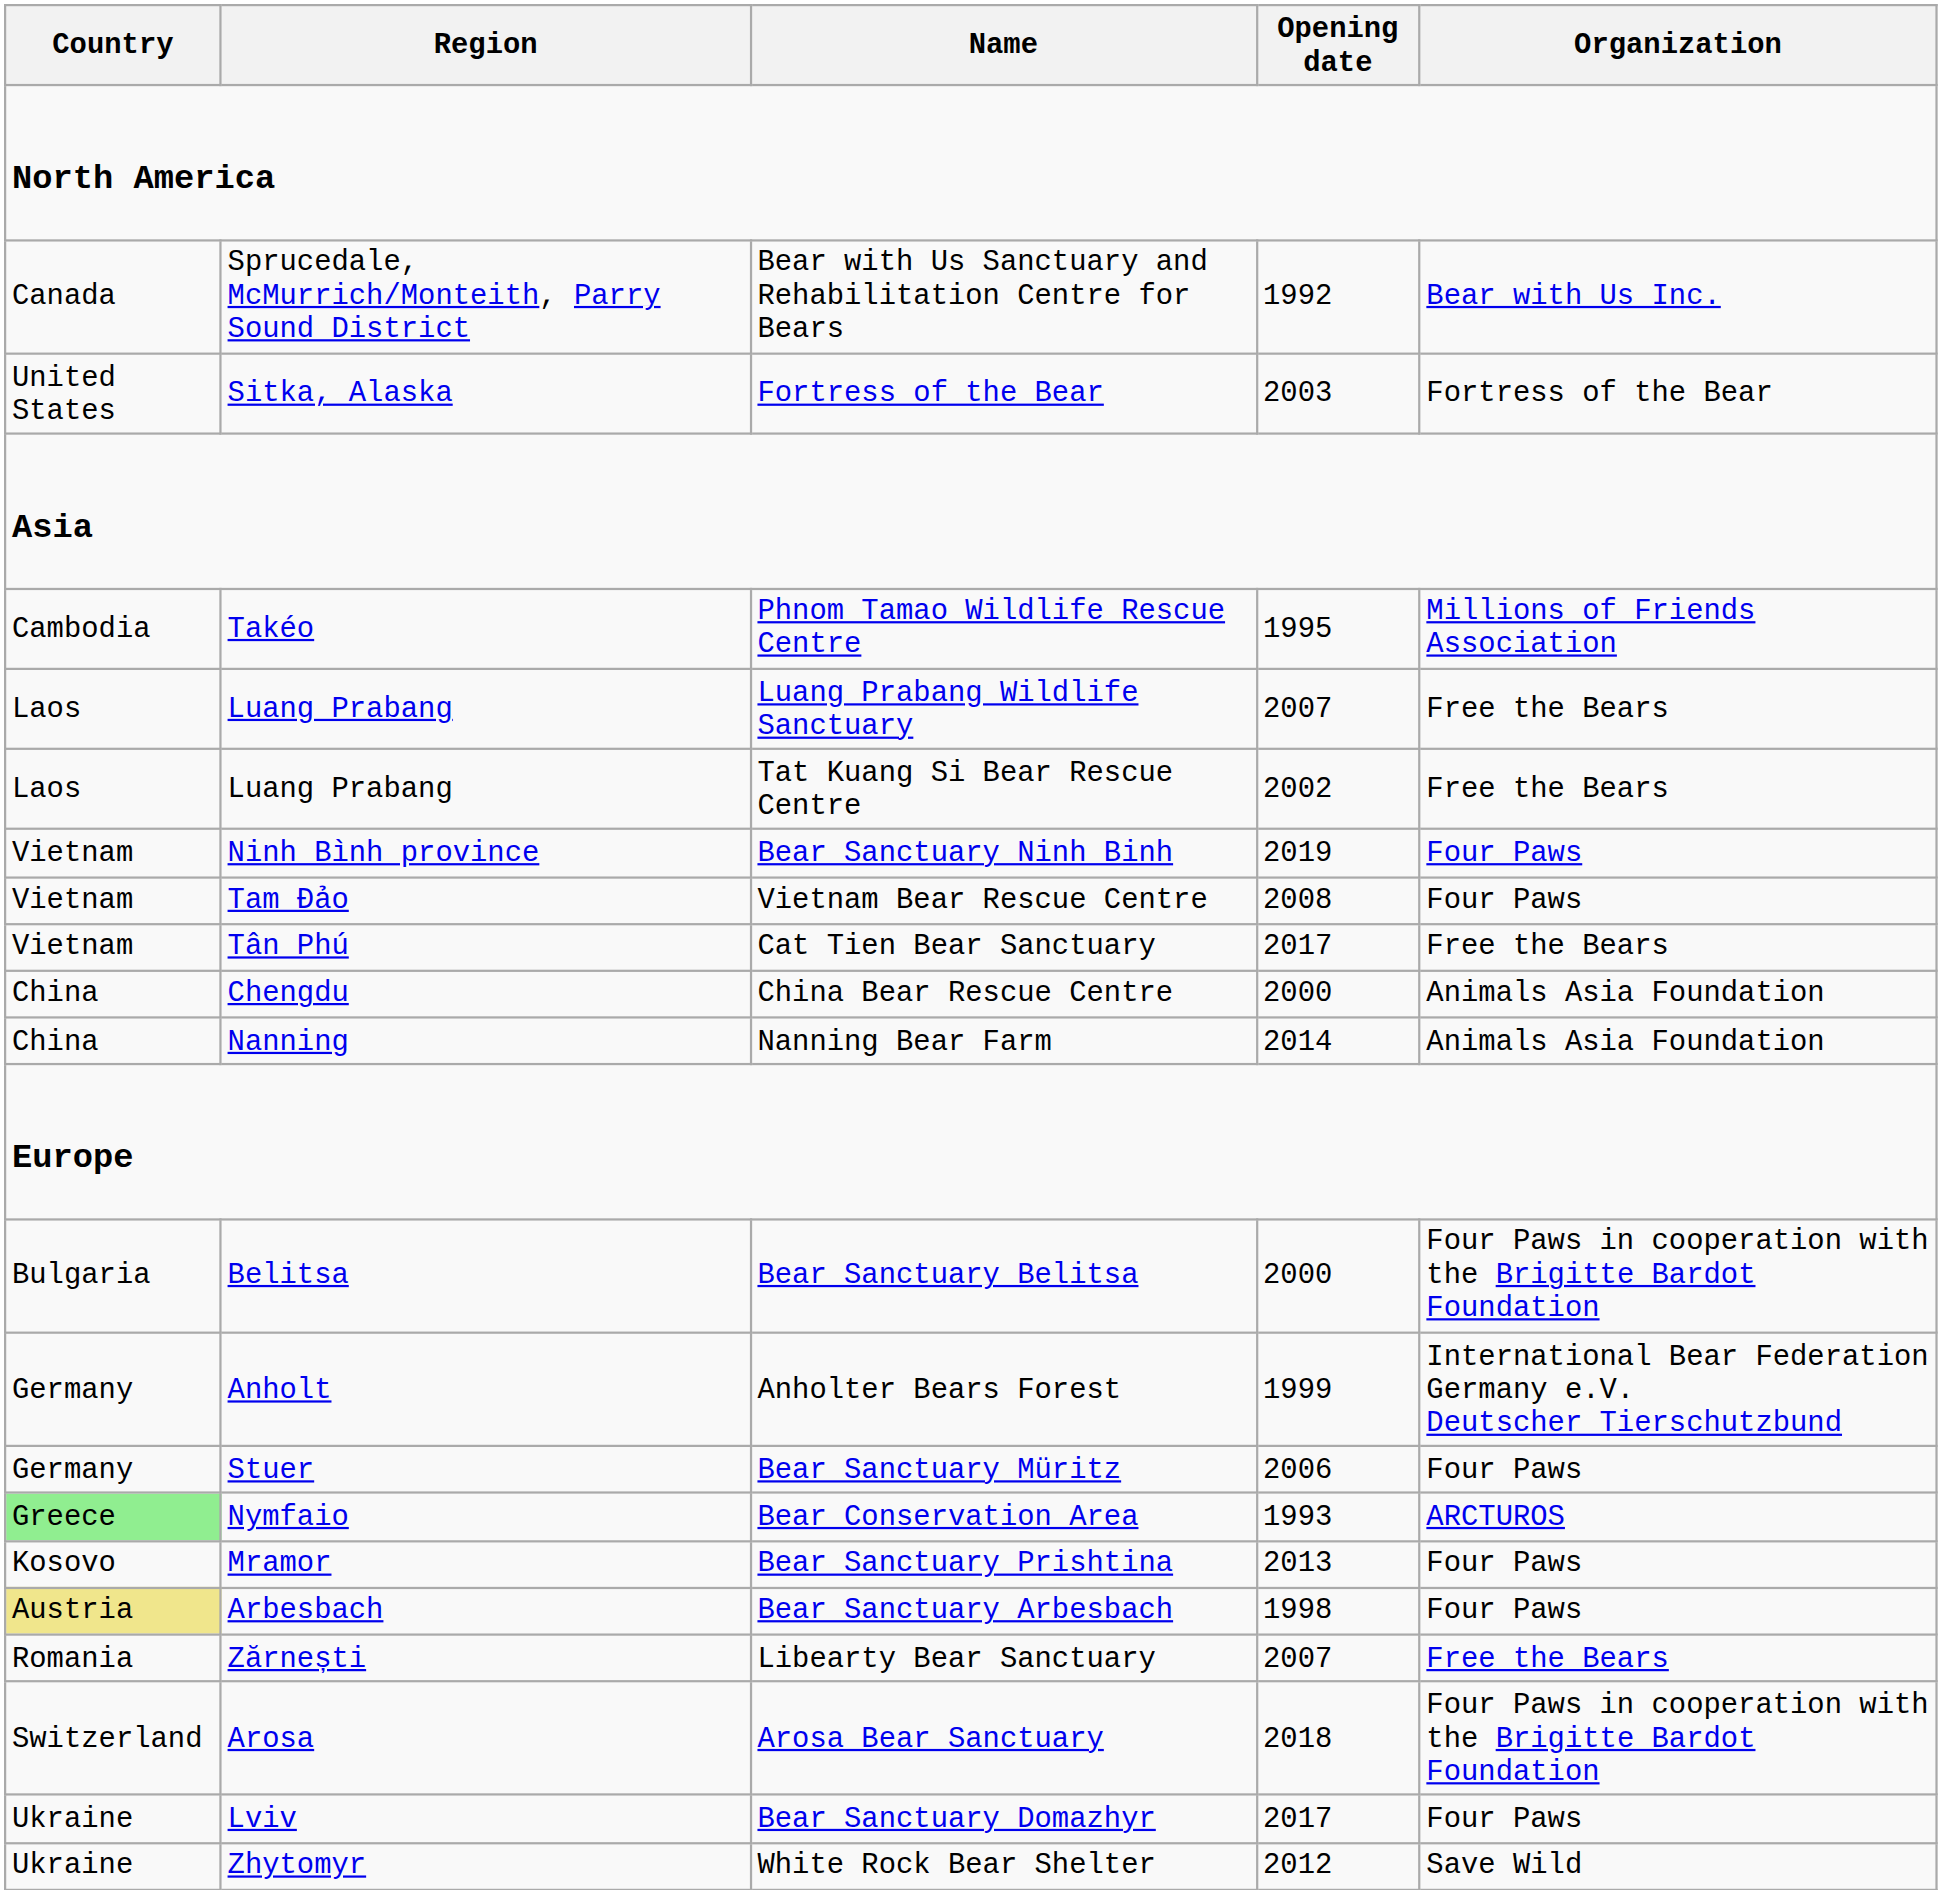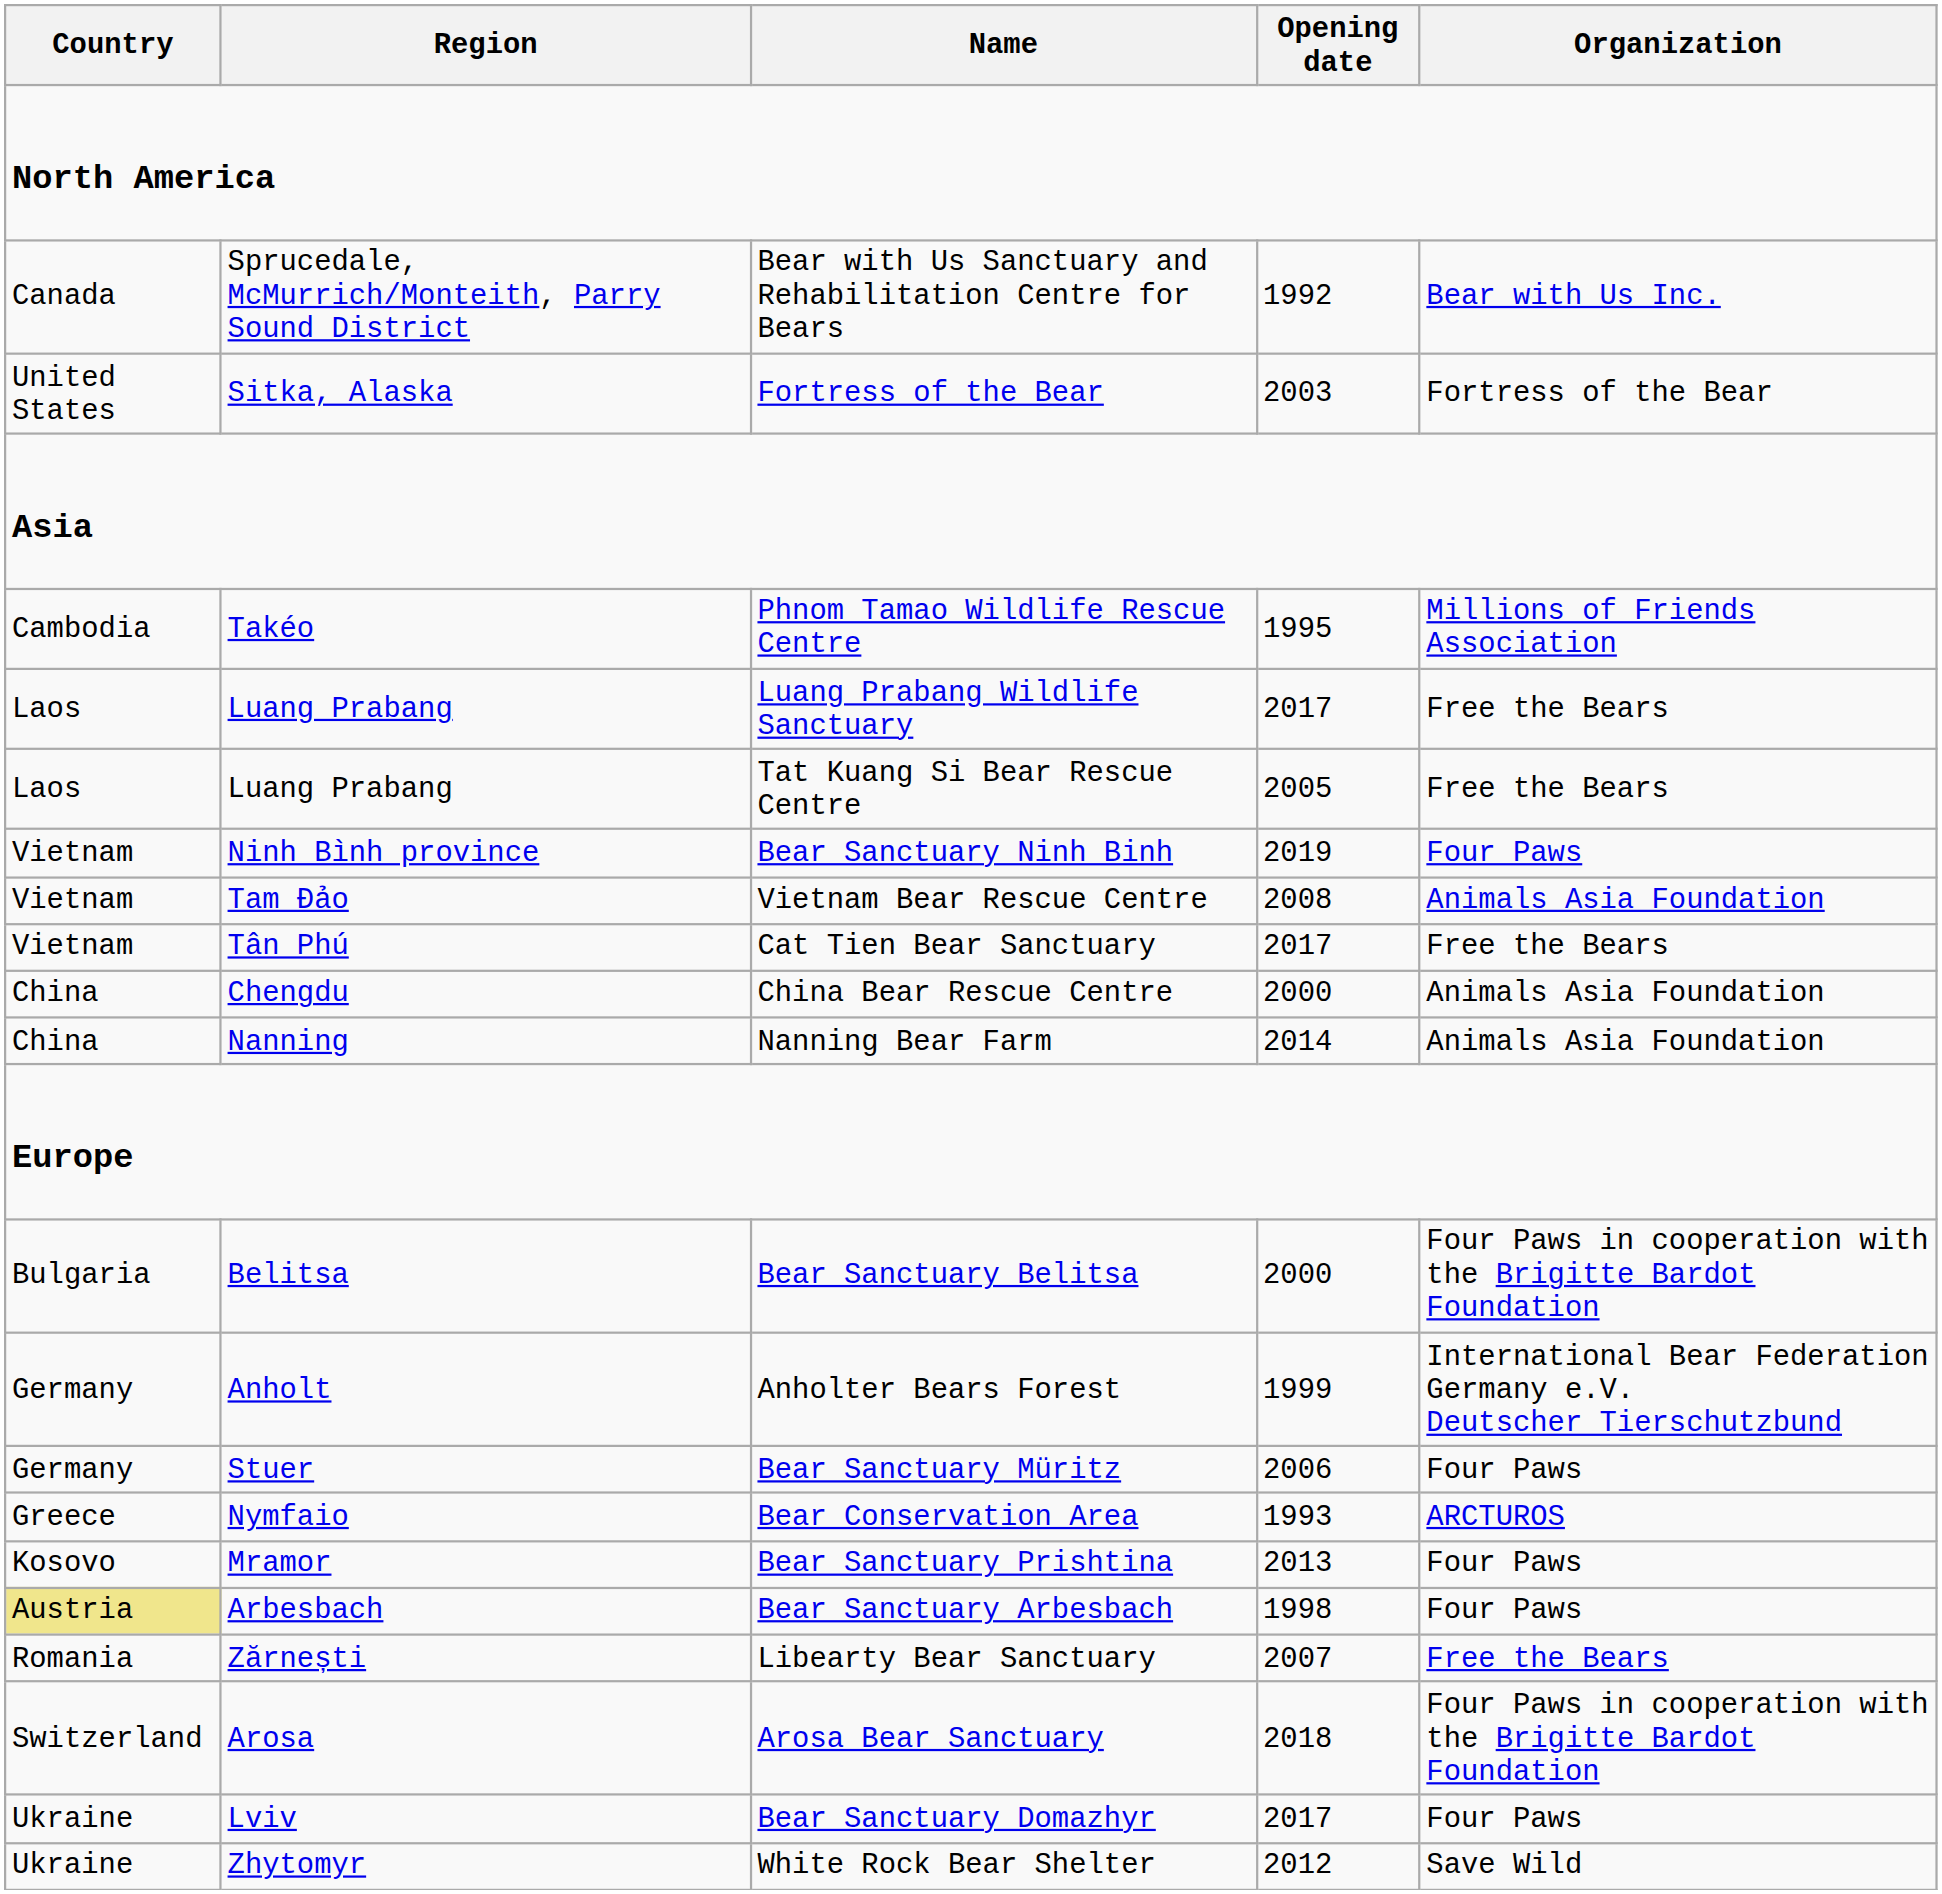(1298, 709) 2007 -> (1298, 709) 2017
(1298, 789) 2002 -> (1298, 789) 2005
(1504, 900) Four Paws -> (1626, 900) Animals Asia Foundation
(64, 1517) lightgreen background -> (64, 1517) no background
